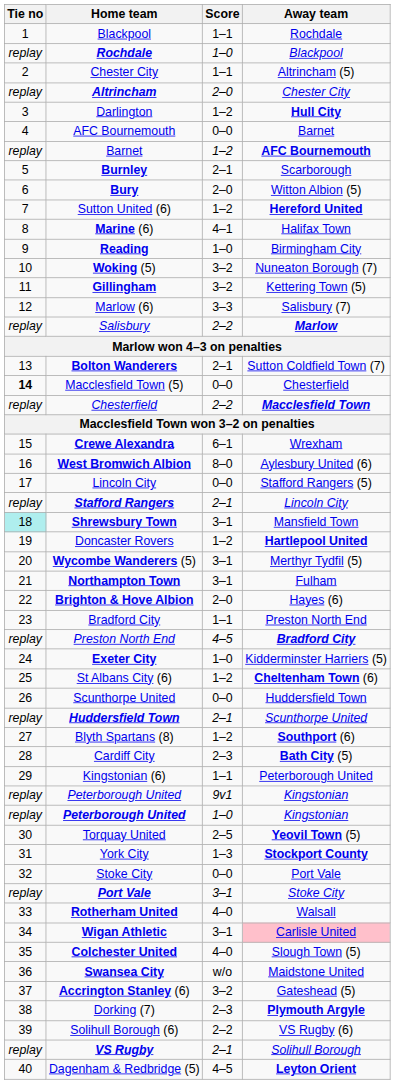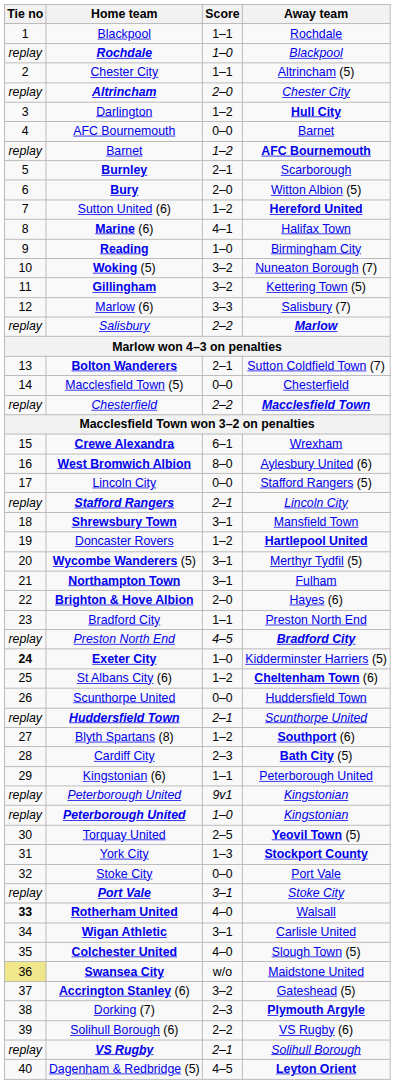(25, 385) bold -> (25, 385) normal
(25, 522) paleturquoise background -> (25, 522) no background
(25, 659) normal -> (25, 659) bold
(25, 913) normal -> (25, 913) bold
(316, 932) pink background -> (316, 932) no background
(25, 971) no background -> (25, 971) khaki background
